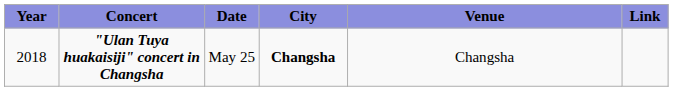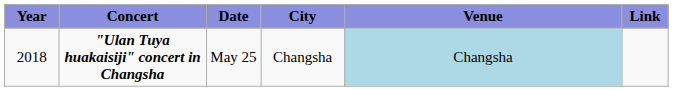(303, 57) bold -> (303, 57) normal
(485, 57) no background -> (483, 57) lightblue background
